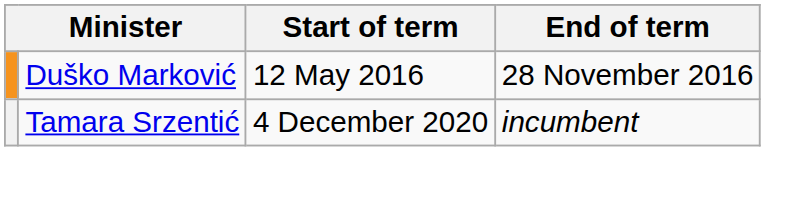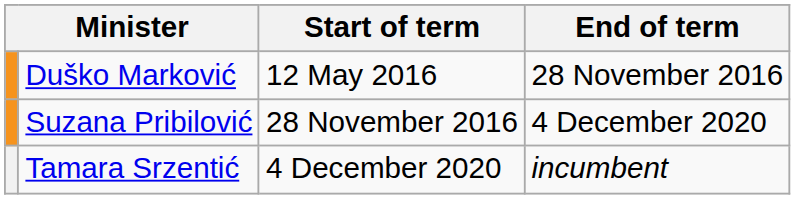+ row: (139, 121)
